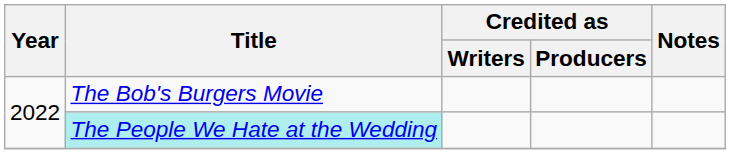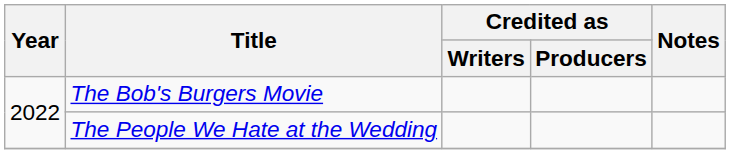(254, 129) paleturquoise background -> (254, 129) no background
